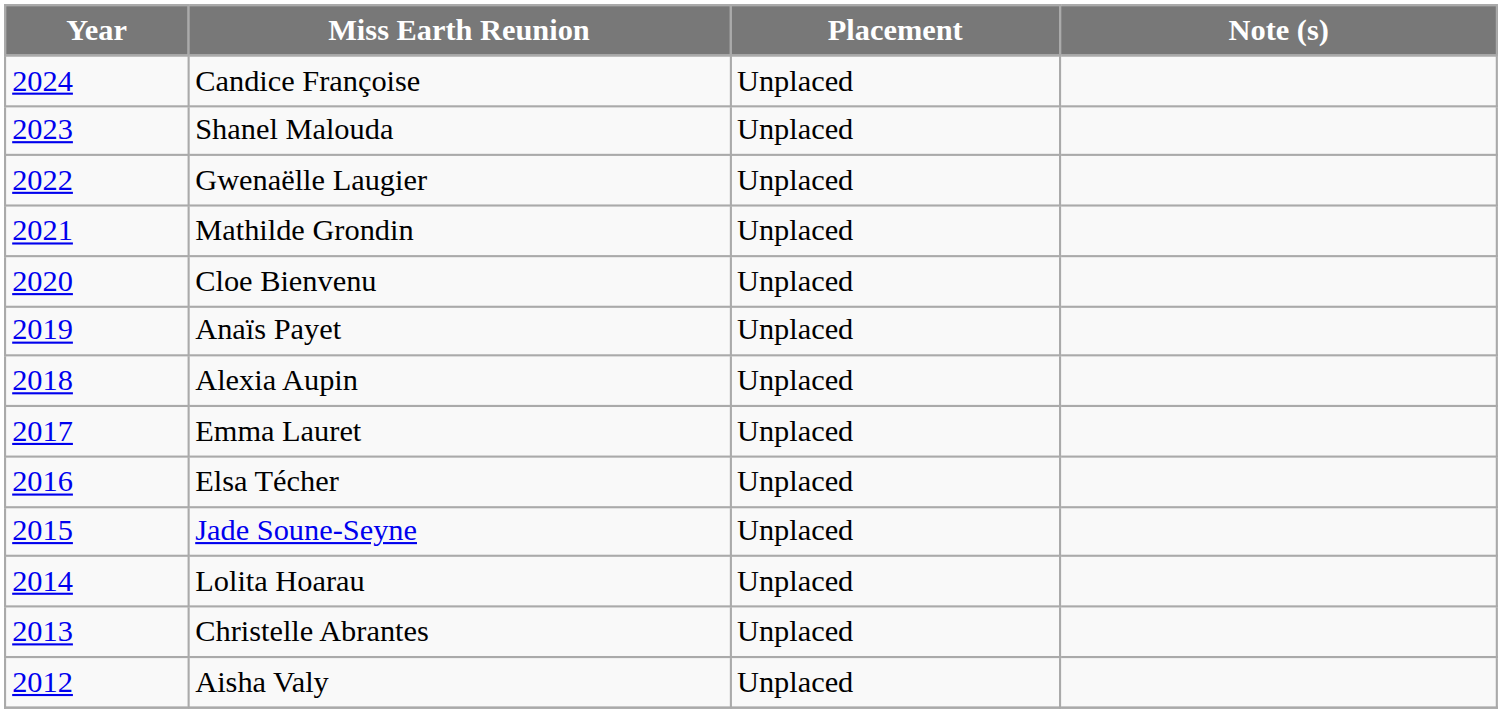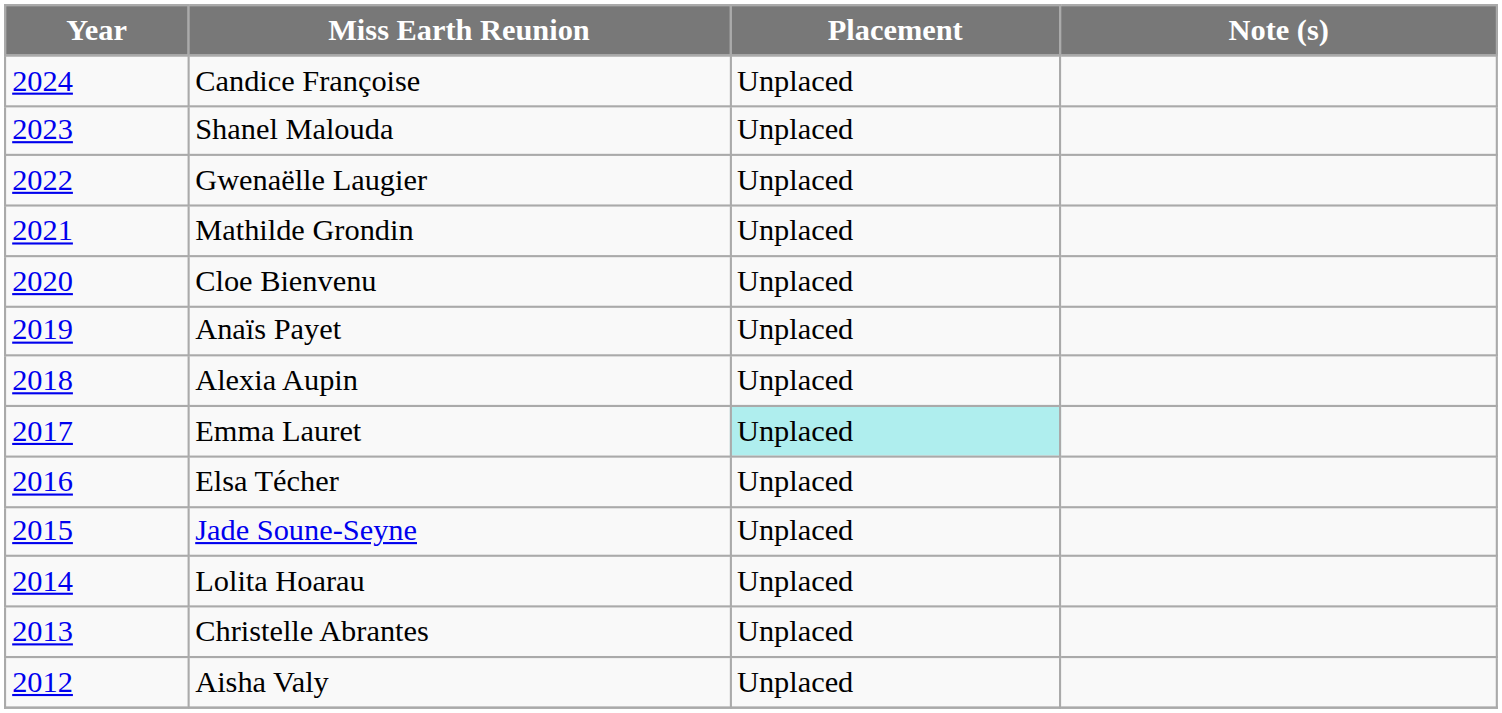(795, 430) no background -> (795, 430) paleturquoise background
